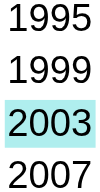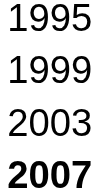(50, 123) paleturquoise background -> (50, 123) no background
(50, 175) normal -> (50, 175) bold
